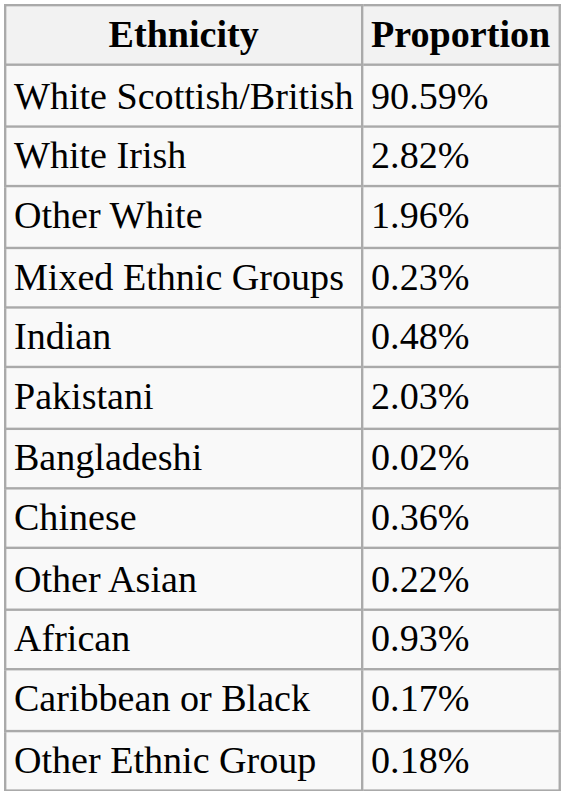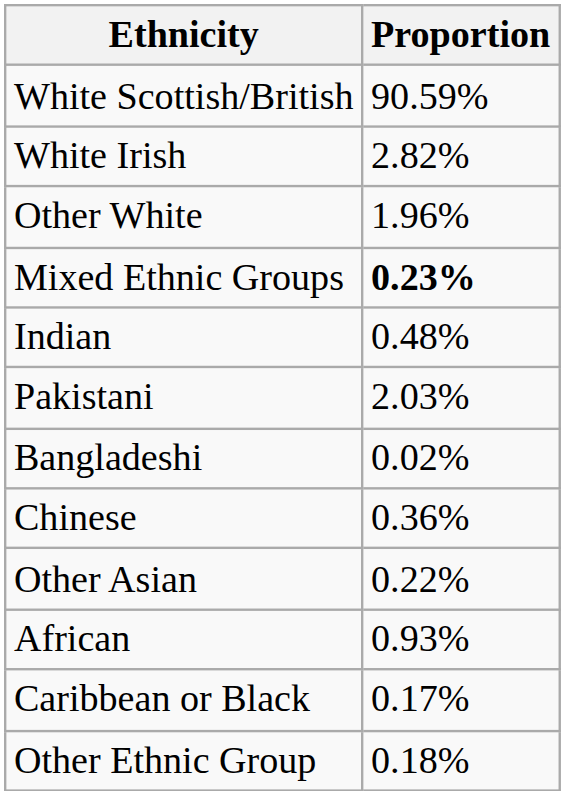(420, 276) normal -> (423, 276) bold
